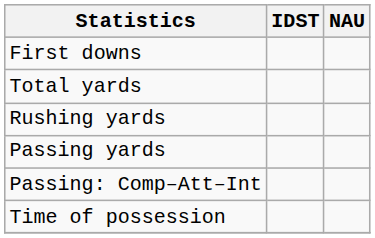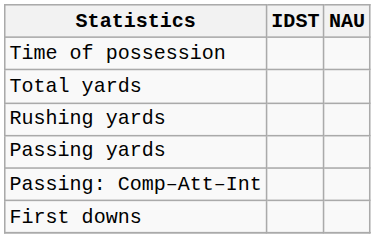rows swapped: (76, 54) <-> (118, 217)
